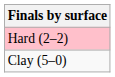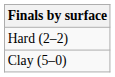(38, 38) pink background -> (38, 38) no background
